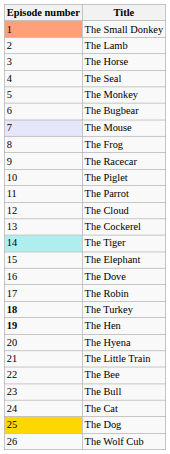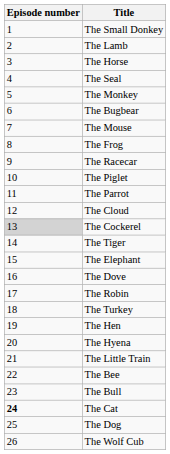(9, 29) lightsalmon background -> (9, 29) no background
(9, 128) lavender background -> (9, 128) no background
(12, 227) no background -> (12, 227) lightgrey background
(12, 243) paleturquoise background -> (12, 243) no background
(12, 309) bold -> (12, 309) normal
(12, 326) bold -> (12, 326) normal
(12, 408) normal -> (12, 408) bold
(12, 425) gold background -> (12, 425) no background
